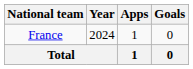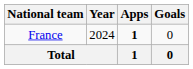(134, 34) normal -> (134, 34) bold
